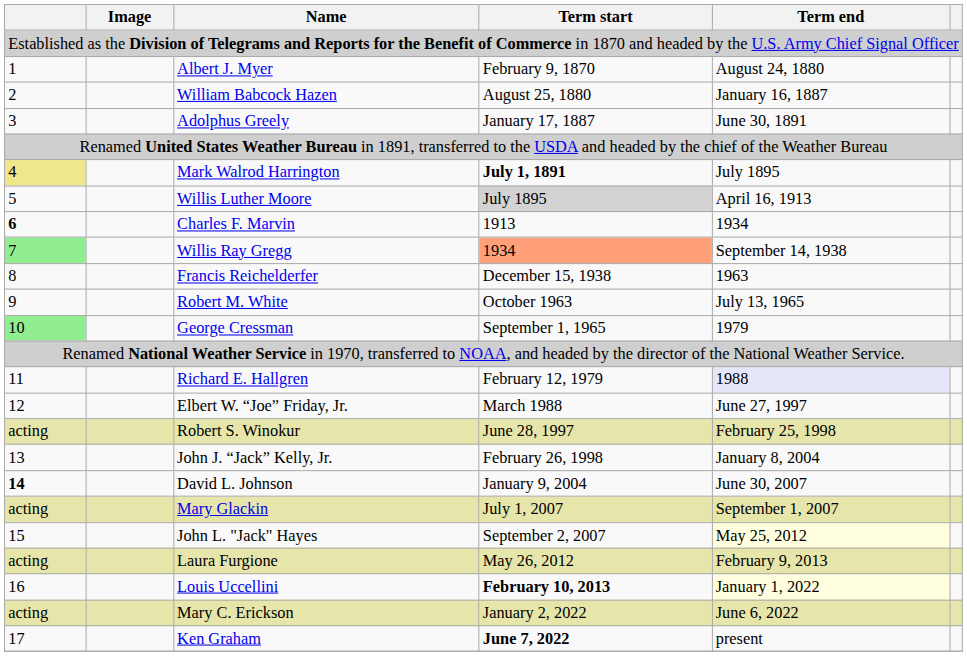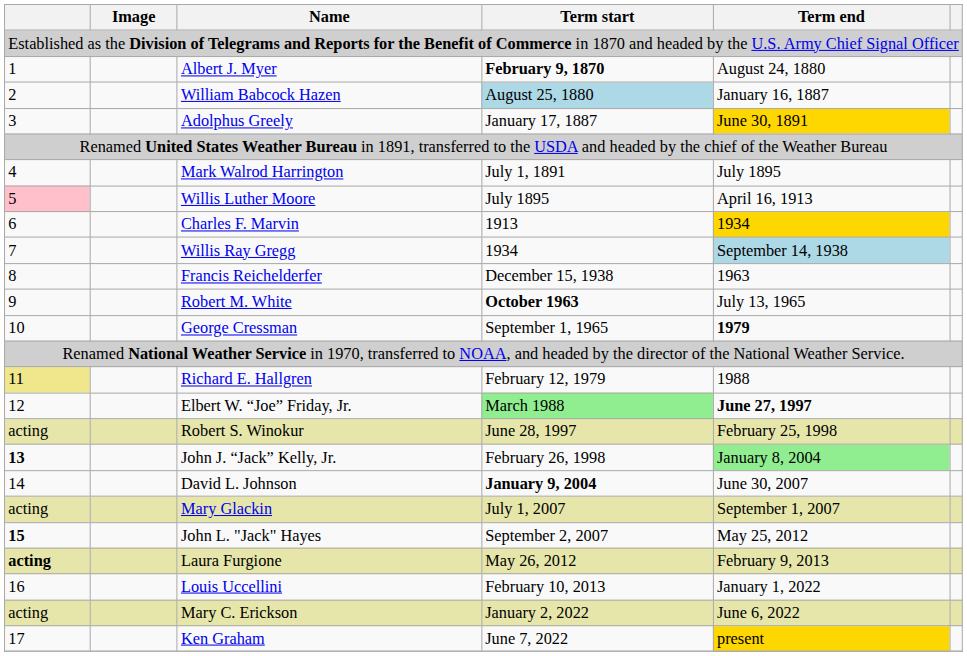(539, 69) normal -> (545, 69) bold
(537, 95) no background -> (539, 95) lightblue background
(761, 120) no background -> (763, 120) gold background
(12, 172) khaki background -> (12, 172) no background
(524, 172) bold -> (525, 172) normal
(12, 198) no background -> (12, 198) pink background
(515, 198) lightgrey background -> (517, 198) no background
(12, 224) bold -> (12, 224) normal
(732, 224) no background -> (733, 224) gold background
(12, 250) lightgreen background -> (12, 250) no background
(499, 250) lightsalmon background -> (502, 250) no background
(781, 250) no background -> (782, 250) lightblue background
(527, 302) normal -> (532, 302) bold
(16, 328) lightgreen background -> (16, 328) no background
(732, 328) normal -> (733, 328) bold
(16, 379) no background -> (16, 379) khaki background
(732, 379) lavender background -> (733, 379) no background
(523, 405) no background -> (525, 405) lightgreen background
(761, 405) normal -> (764, 405) bold
(16, 457) normal -> (16, 457) bold
(768, 457) no background -> (769, 457) lightgreen background
(16, 483) bold -> (16, 483) normal
(535, 483) normal -> (541, 483) bold
(16, 535) normal -> (16, 535) bold
(761, 535) lightyellow background -> (763, 535) no background
(28, 560) normal -> (30, 560) bold
(547, 586) bold -> (545, 586) normal
(768, 586) lightyellow background -> (769, 586) no background
(526, 638) bold -> (527, 638) normal
(739, 638) no background -> (741, 638) gold background
